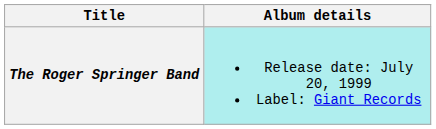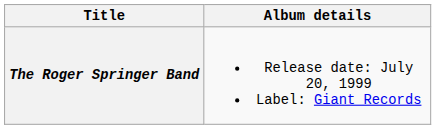(318, 84) paleturquoise background -> (318, 84) no background
